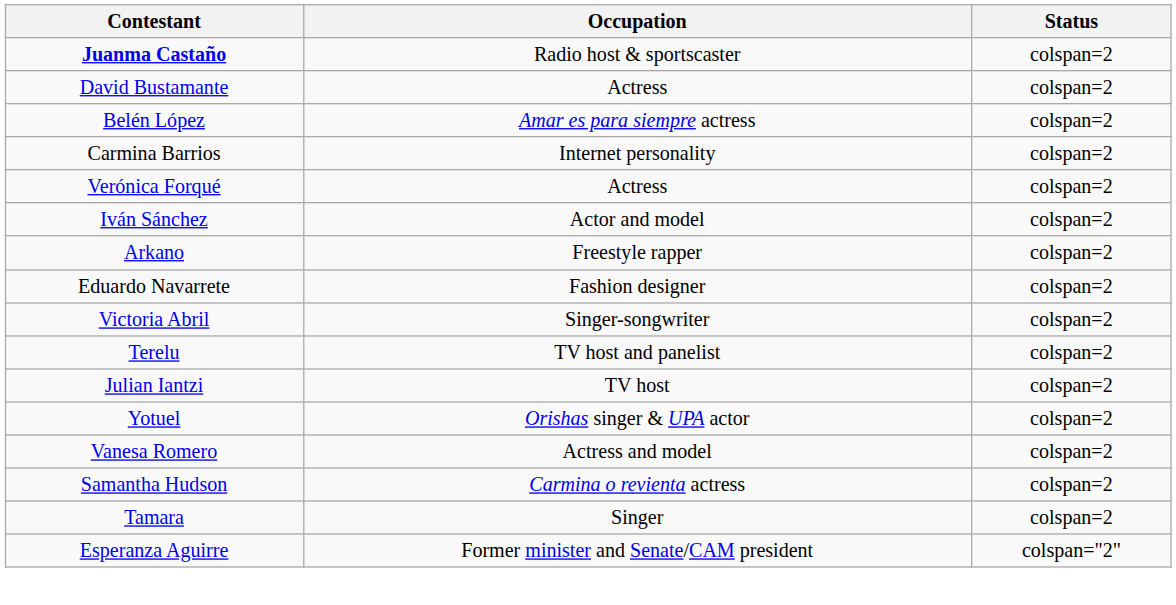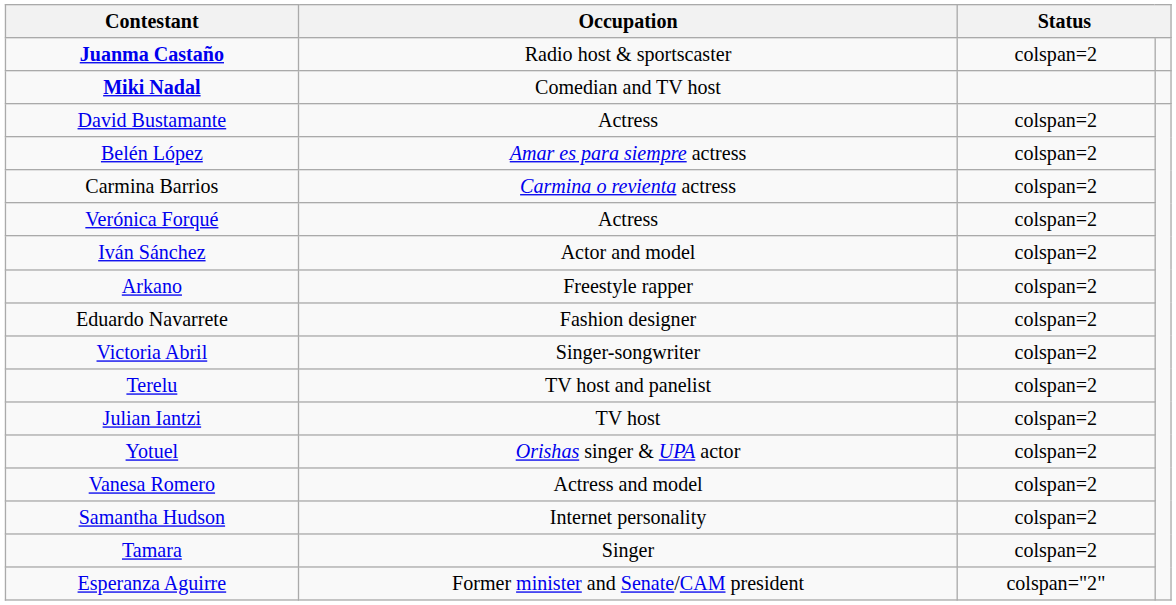+ row: (152, 87)
(637, 153) Internet personality -> (628, 186) Carmina o revienta actress
(637, 484) Carmina o revienta actress -> (628, 517) Internet personality
